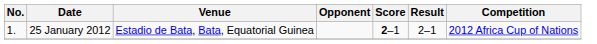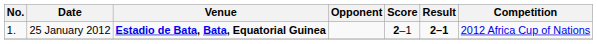(215, 30) normal -> (221, 30) bold
(427, 30) normal -> (439, 30) bold
